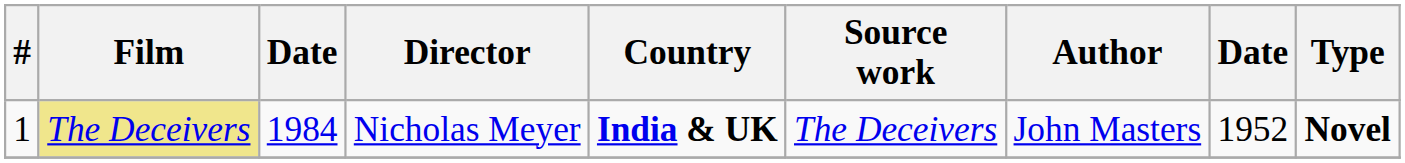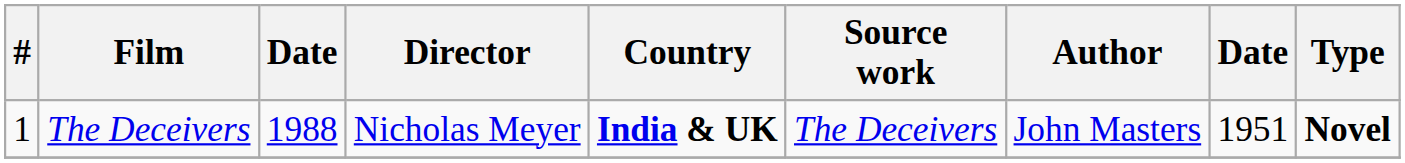(149, 128) khaki background -> (149, 128) no background
(302, 128) 1984 -> (302, 128) 1988
(1253, 128) 1952 -> (1253, 128) 1951
